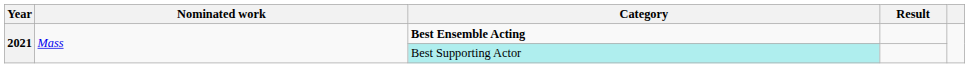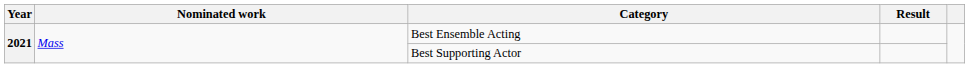(468, 33) bold -> (466, 33) normal
(466, 53) paleturquoise background -> (466, 53) no background
